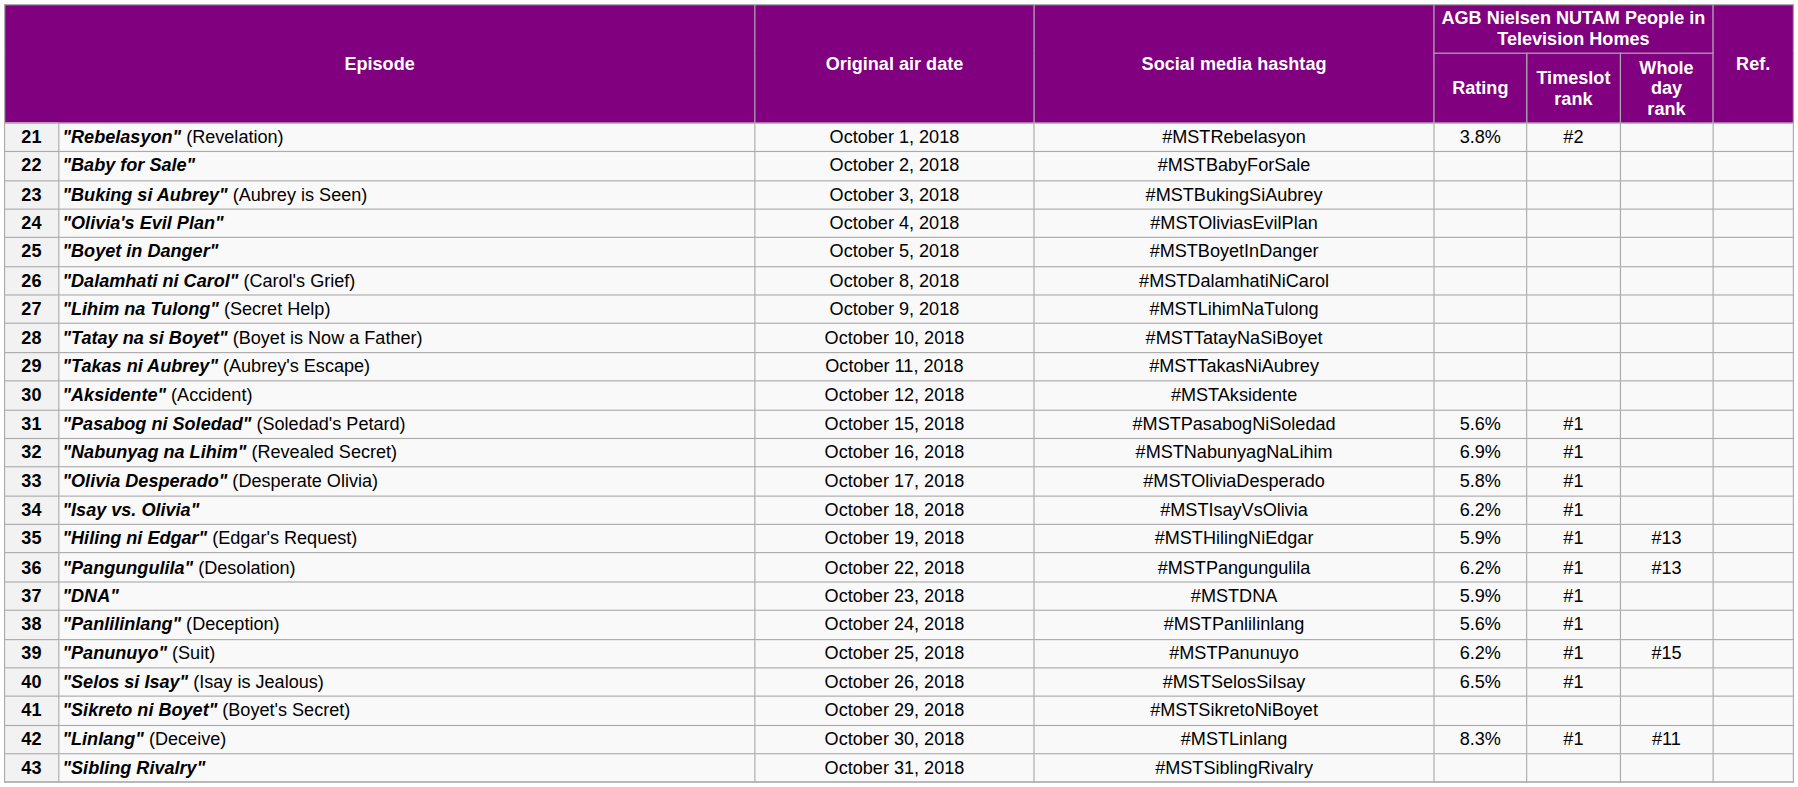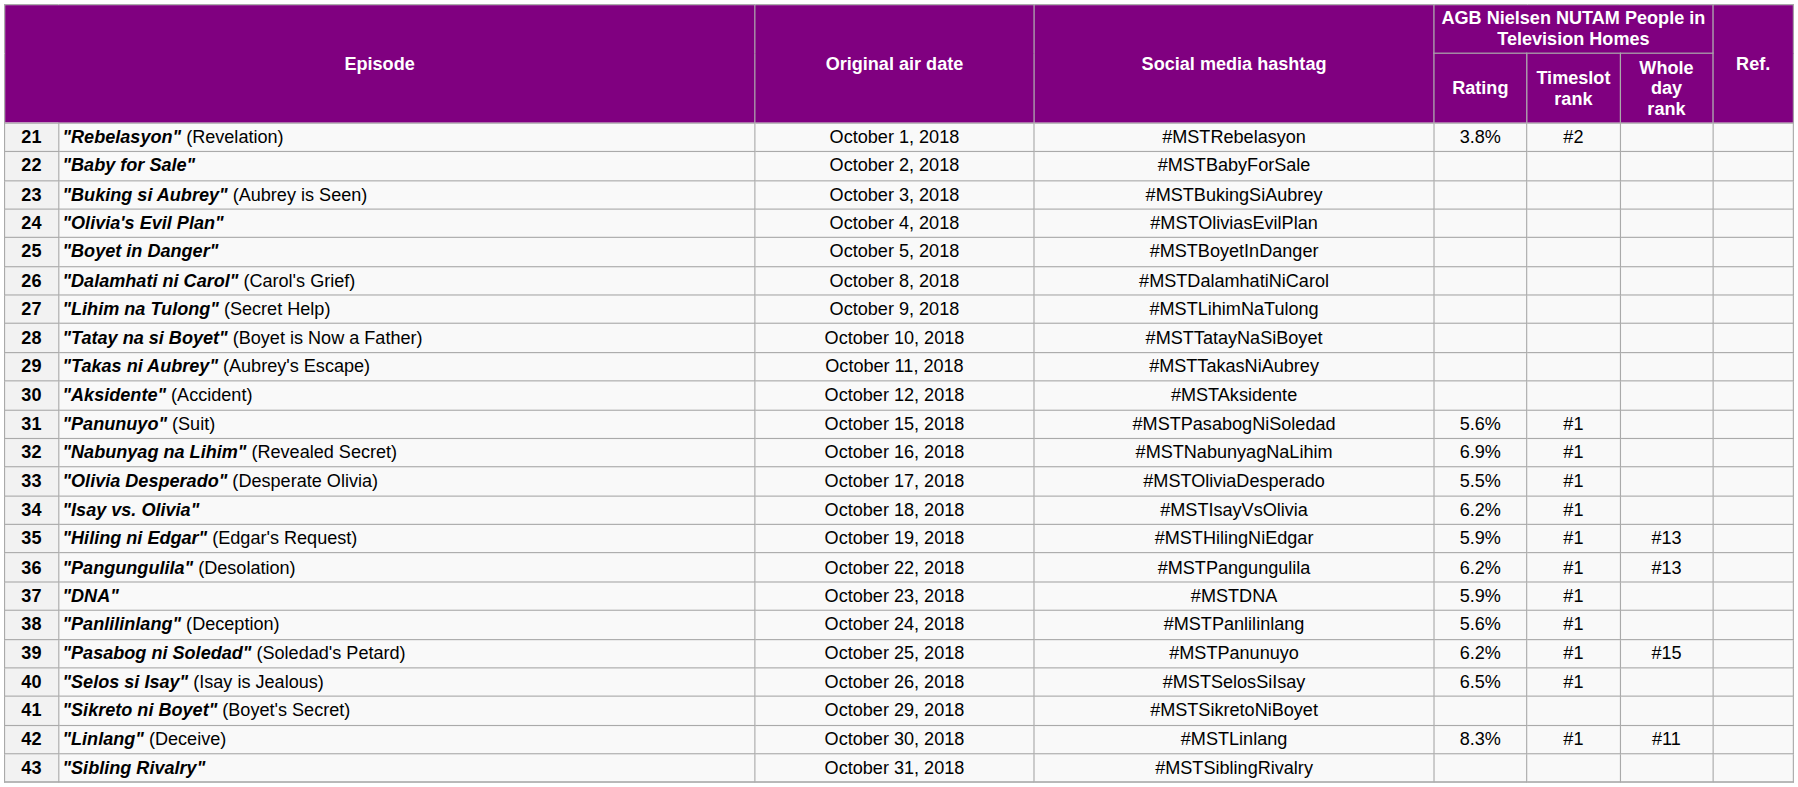(234, 423) "Pasabog ni Soledad" (Soledad's Petard) -> (139, 423) "Panunuyo" (Suit)
(1480, 481) 5.8% -> (1480, 481) 5.5%
(139, 653) "Panunuyo" (Suit) -> (234, 653) "Pasabog ni Soledad" (Soledad's Petard)
